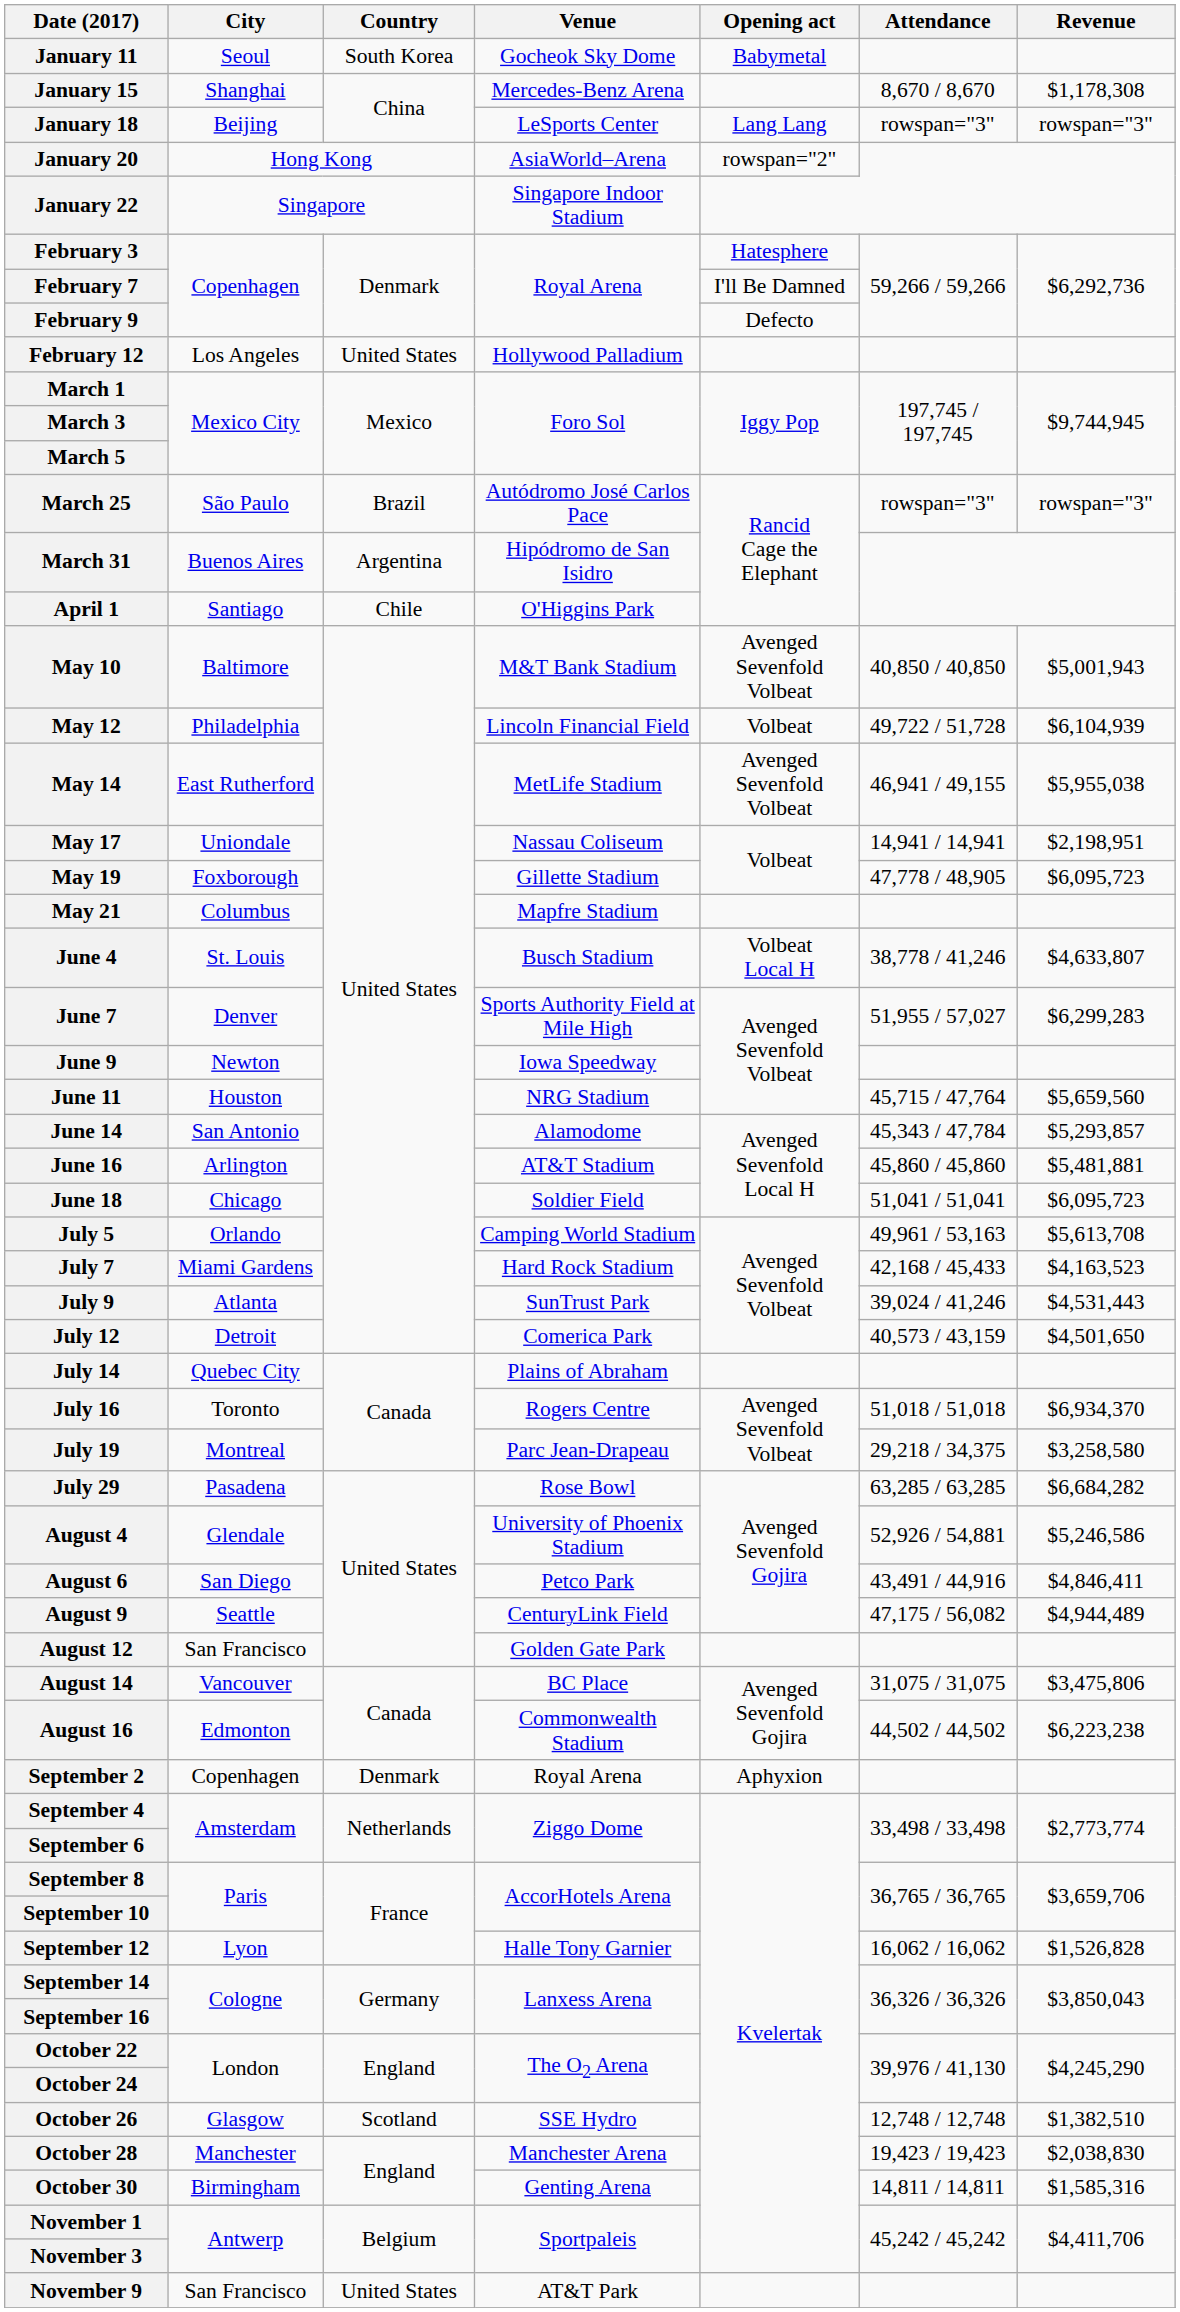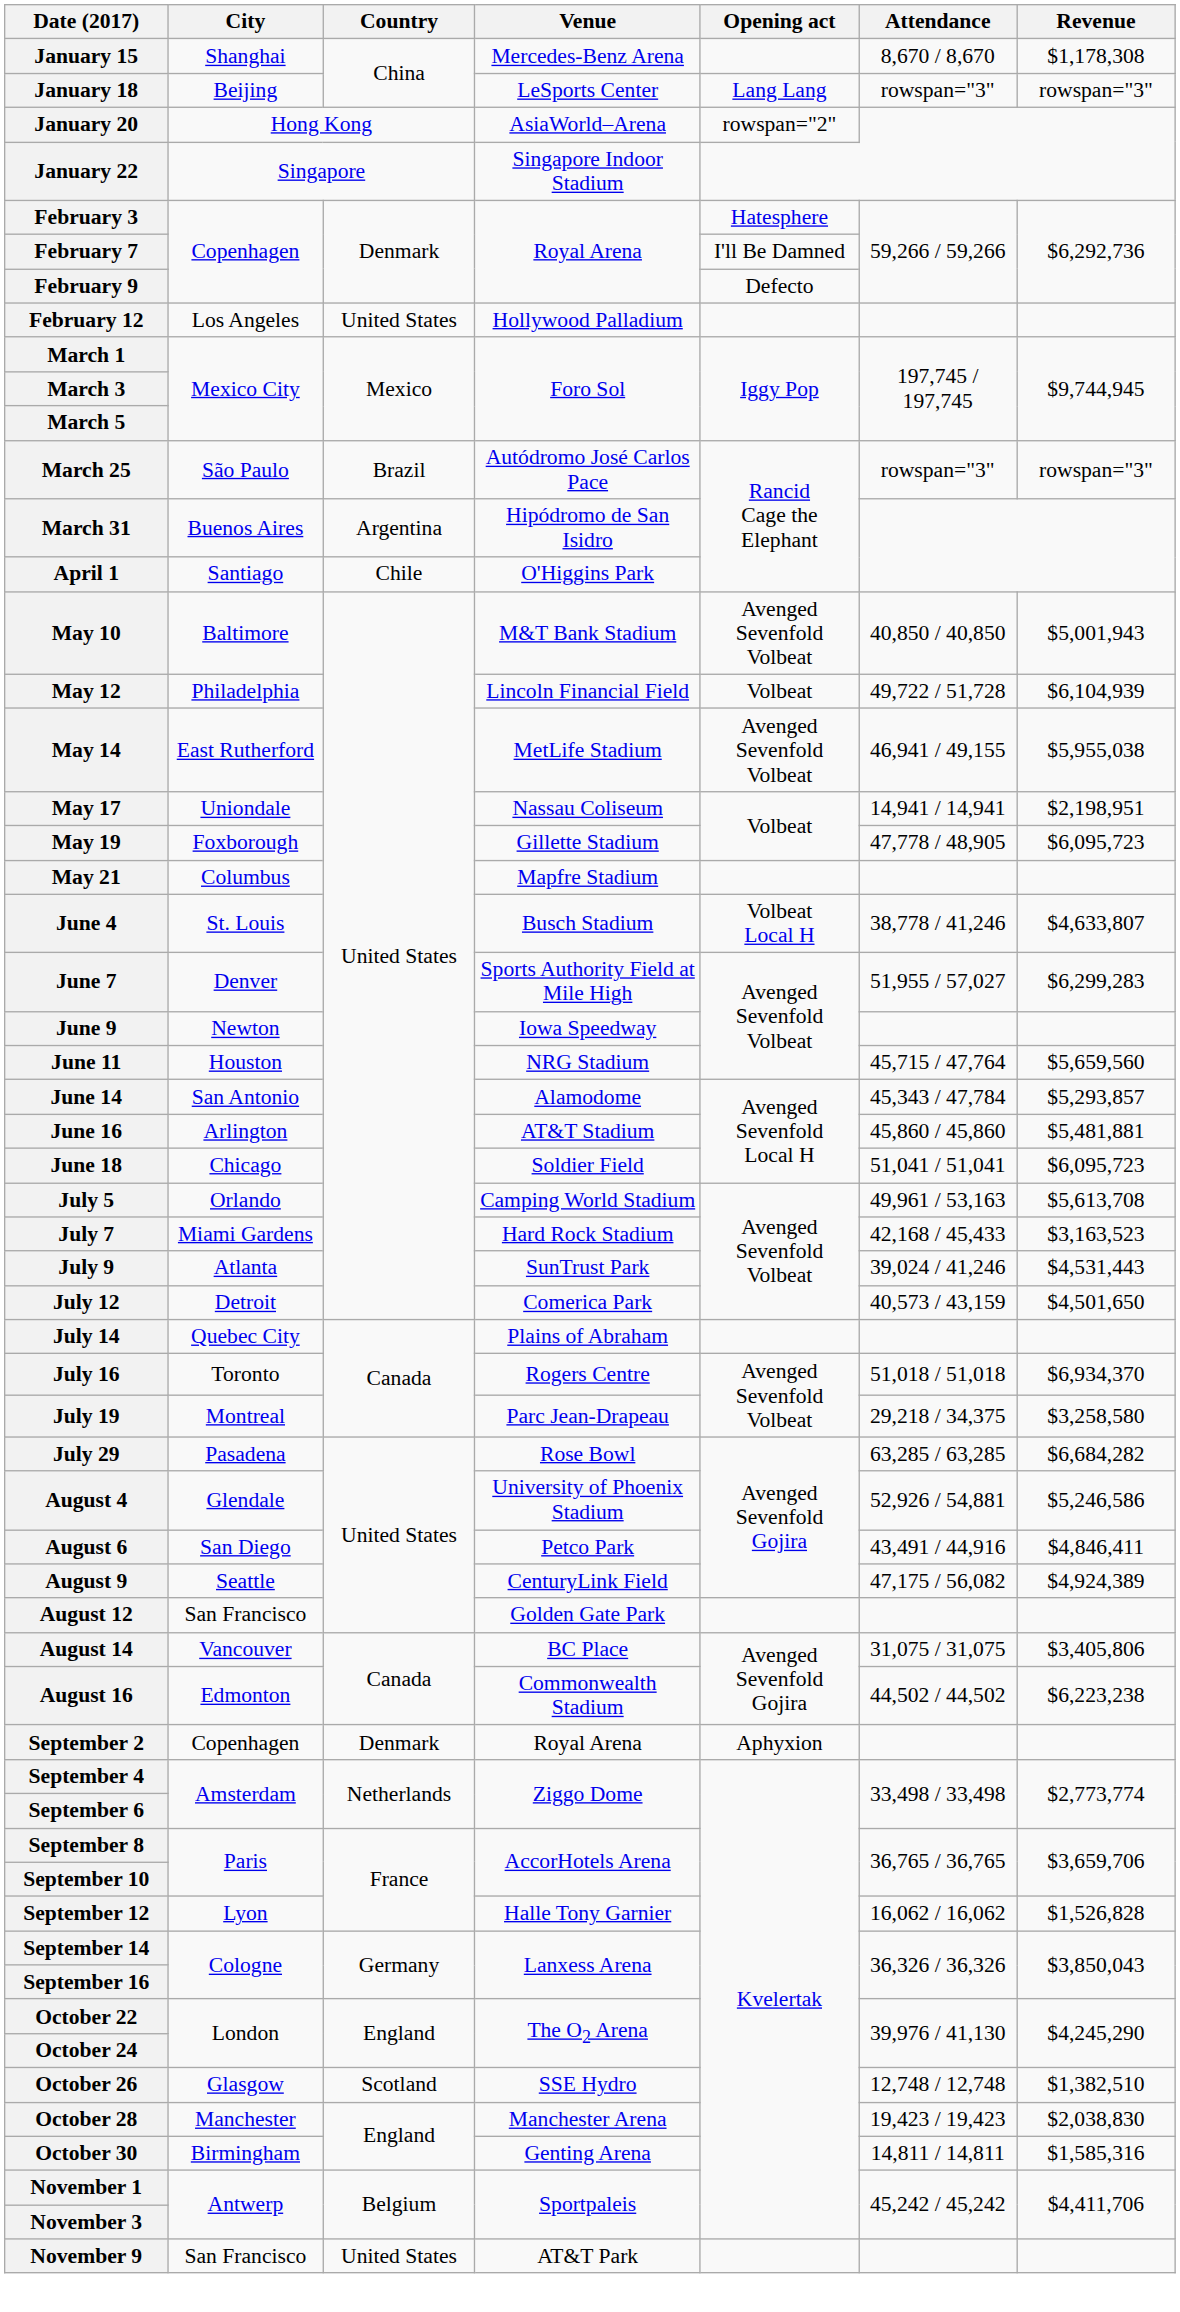- row: (86, 55)
(1096, 1268) $4,163,523 -> (1096, 1233) $3,163,523
(1096, 1614) $4,944,489 -> (1096, 1580) $4,924,389
(1096, 1683) $3,475,806 -> (1096, 1649) $3,405,806
